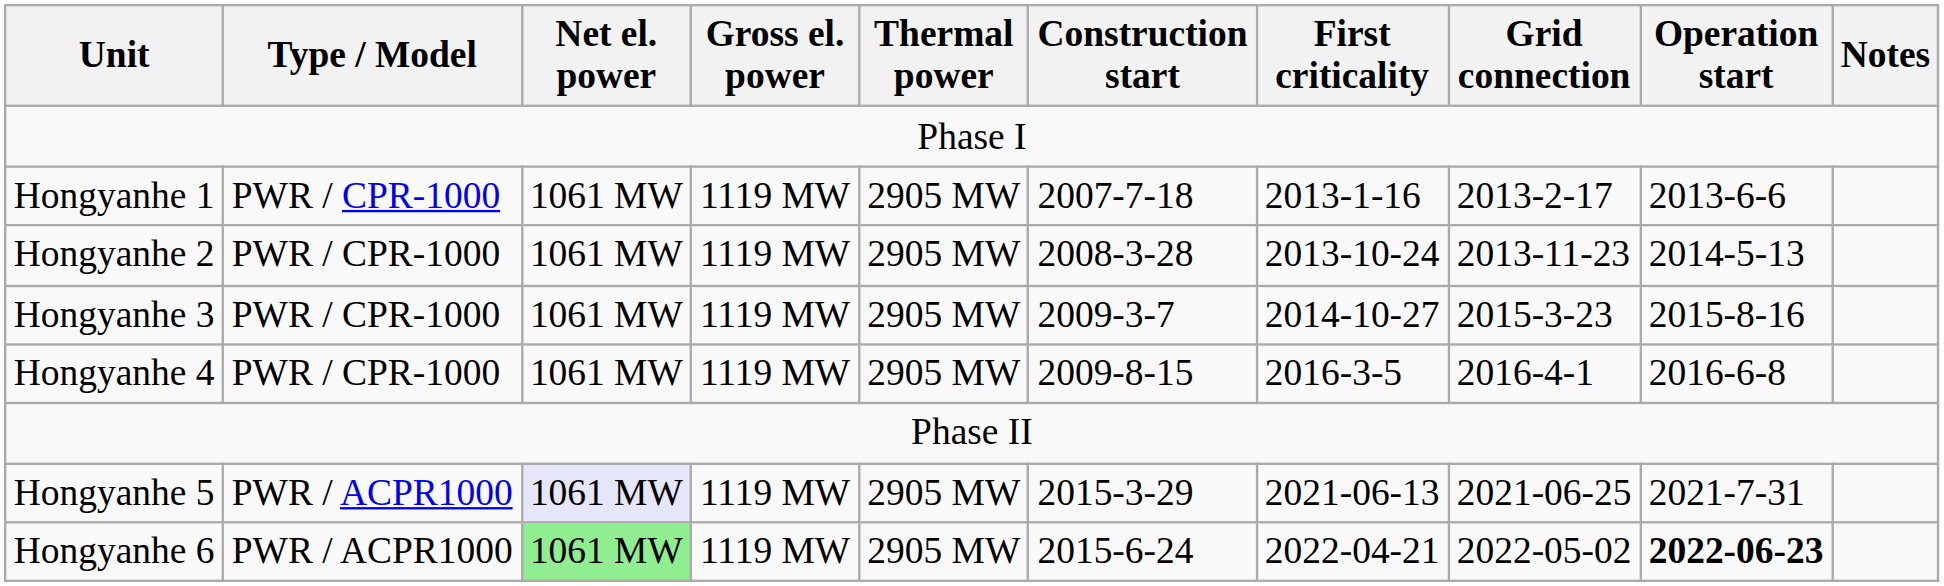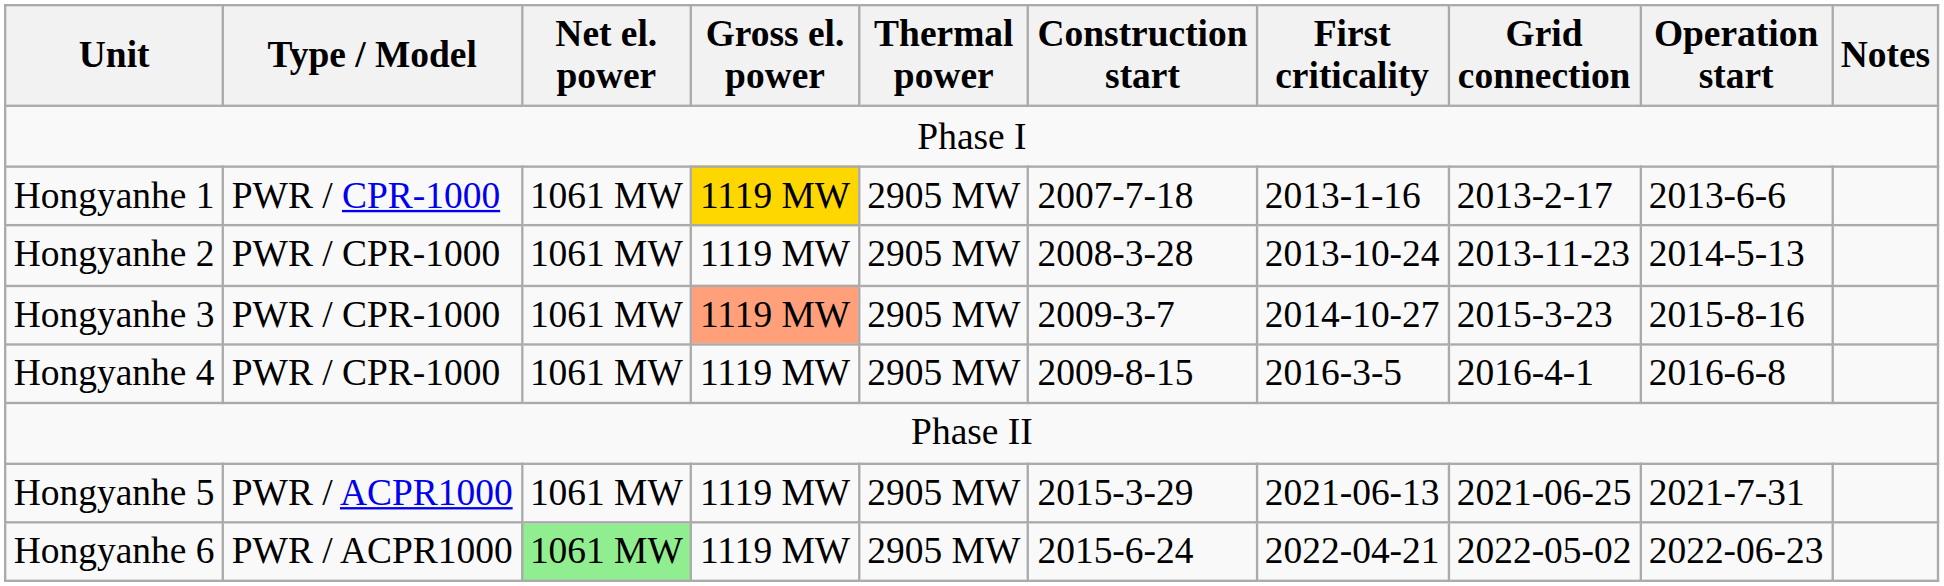(775, 195) no background -> (775, 195) gold background
(775, 313) no background -> (775, 313) lightsalmon background
(606, 491) lavender background -> (606, 491) no background
(1736, 551) bold -> (1736, 551) normal
